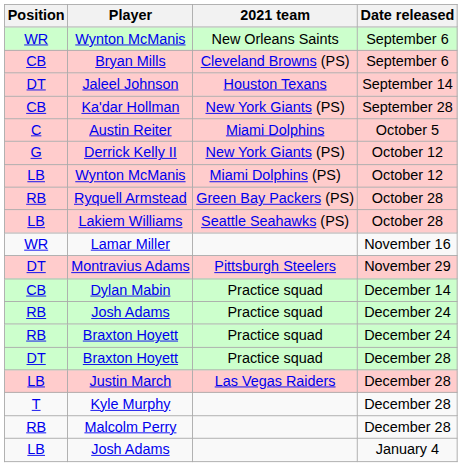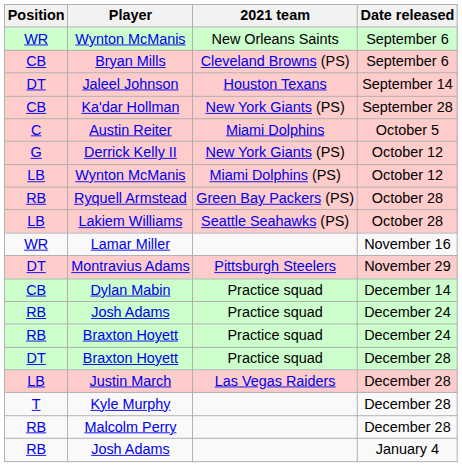(36, 449) LB -> (36, 449) RB
